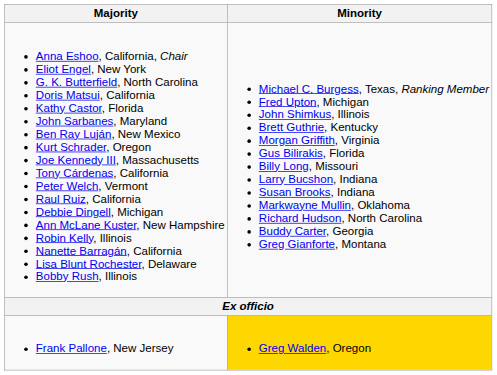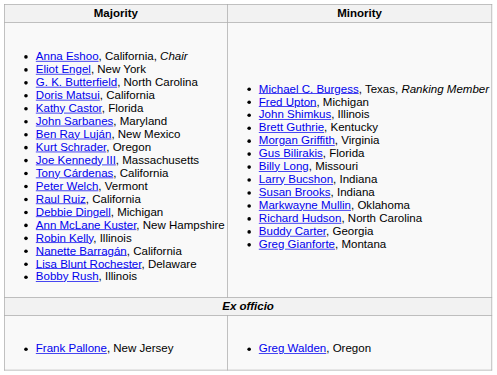(360, 349) gold background -> (360, 349) no background
